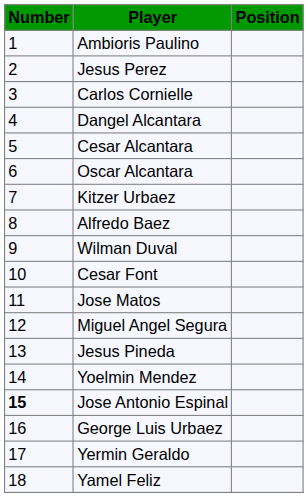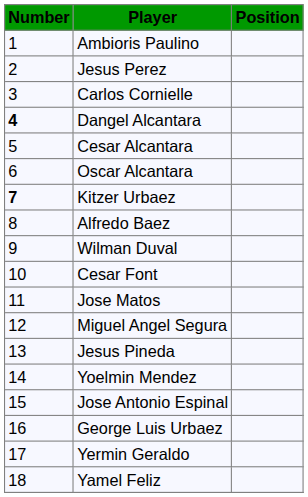(13, 120) normal -> (13, 120) bold
(13, 197) normal -> (13, 197) bold
(17, 403) bold -> (17, 403) normal
